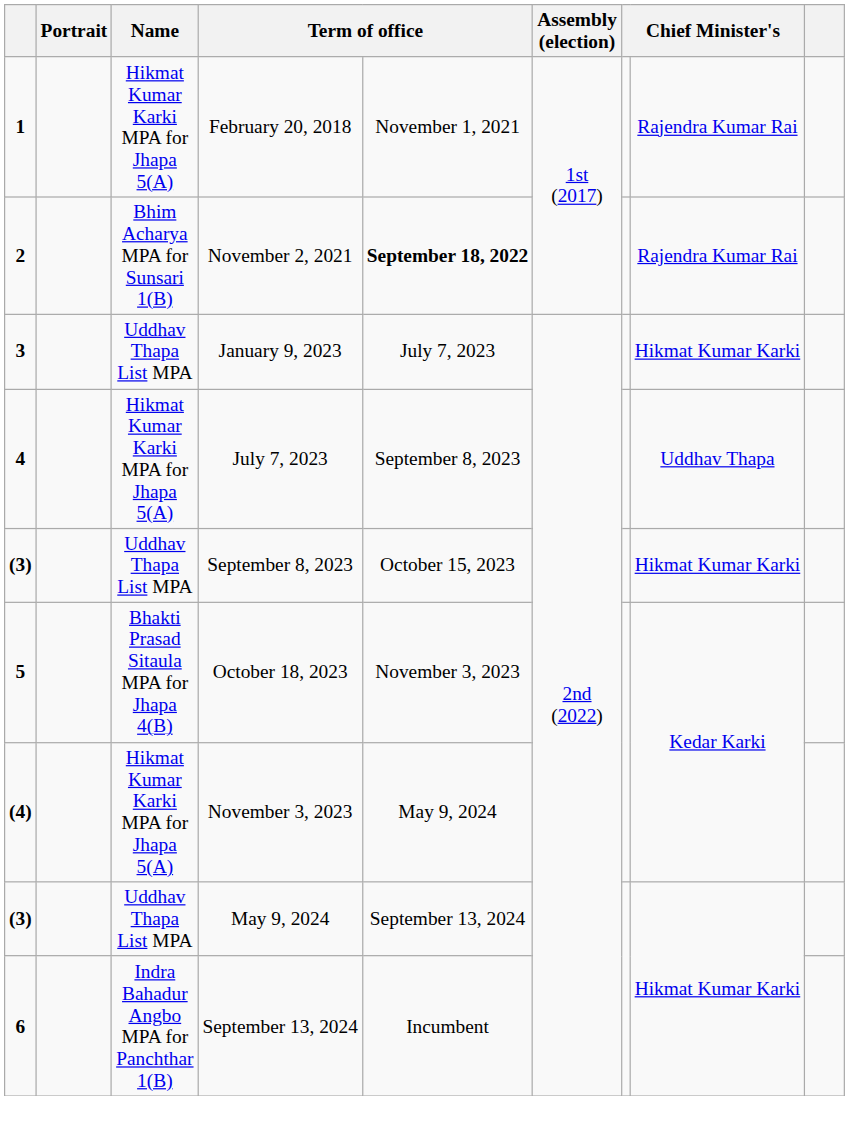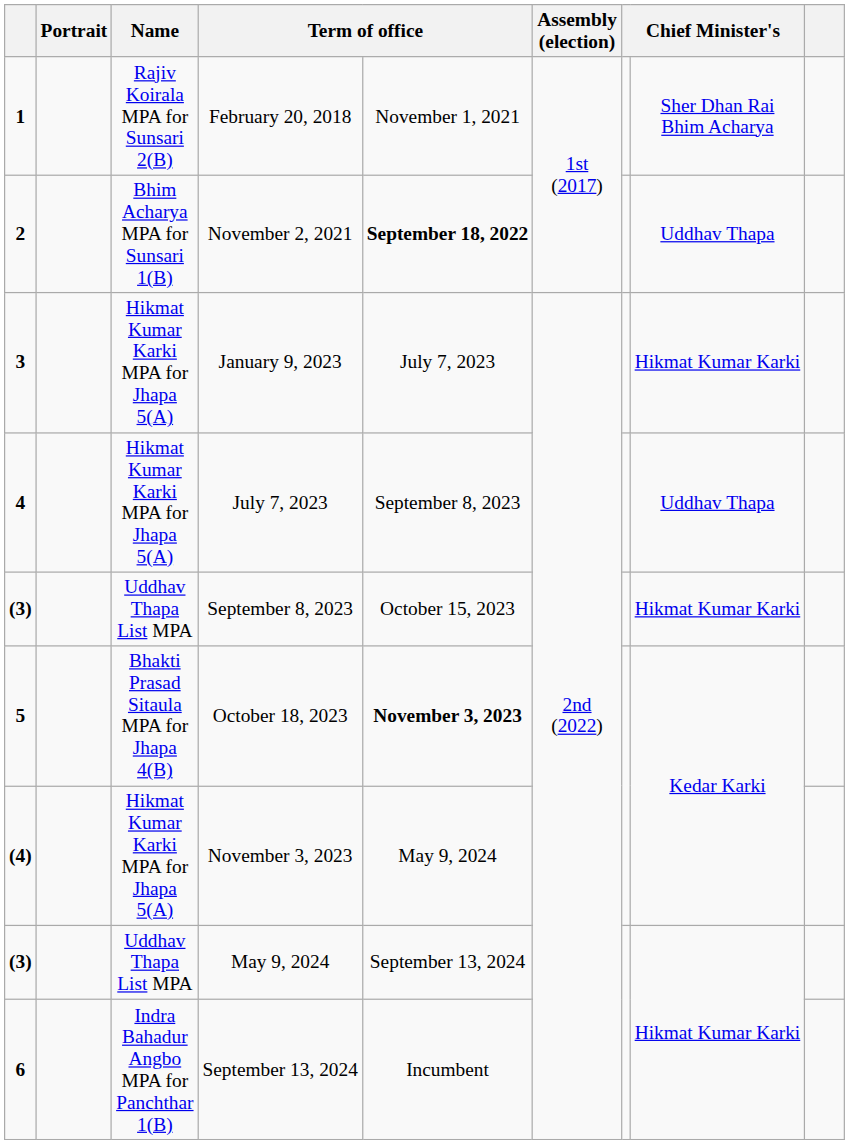(155, 126) Hikmat Kumar Karki MPA for Jhapa 5(A) -> (155, 115) Rajiv Koirala MPA for Sunsari 2(B)
(717, 126) Rajendra Kumar Rai -> (717, 115) Sher Dhan Rai Bhim Acharya
(717, 255) Rajendra Kumar Rai -> (717, 233) Uddhav Thapa
(155, 351) Uddhav Thapa List MPA -> (155, 362) Hikmat Kumar Karki MPA for Jhapa 5(A)
(448, 672) normal -> (448, 715) bold
